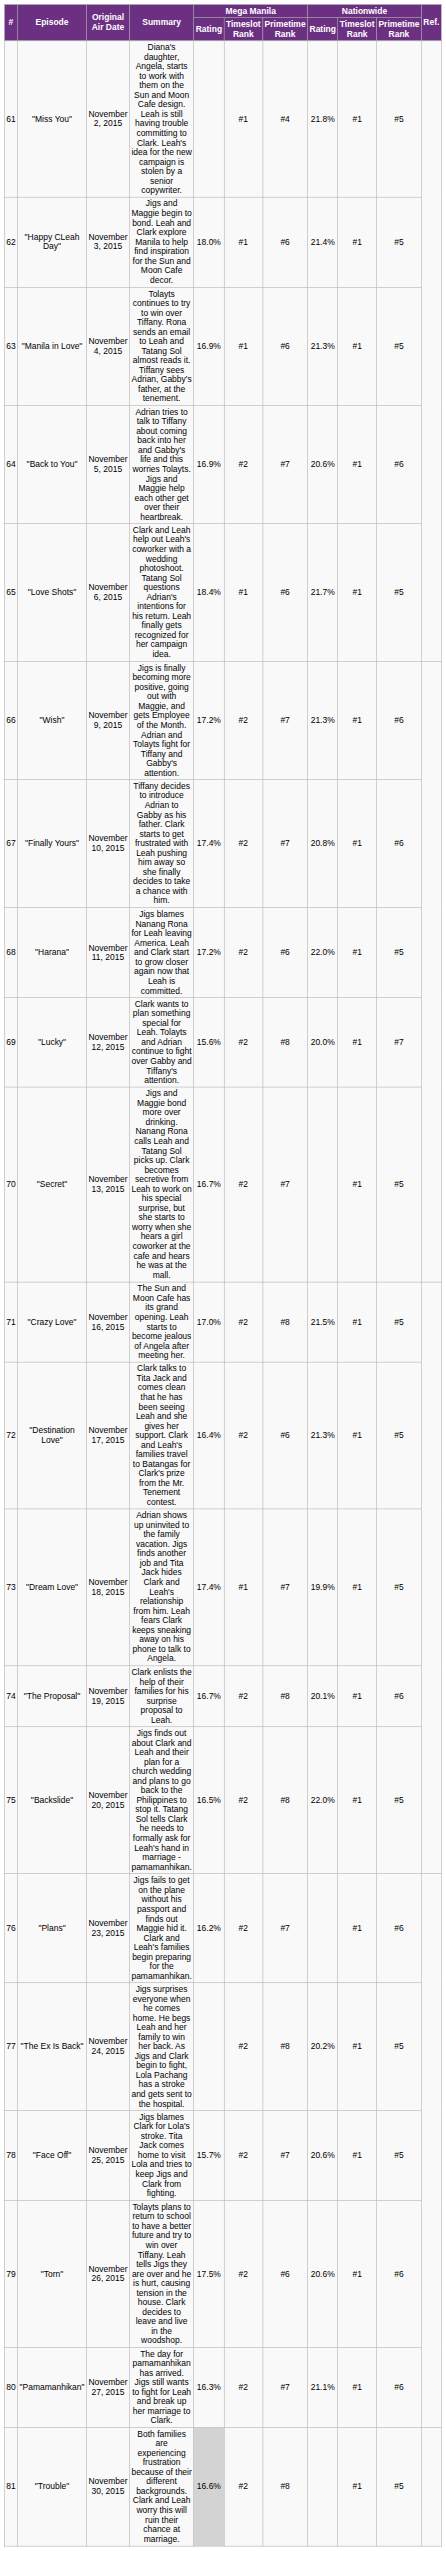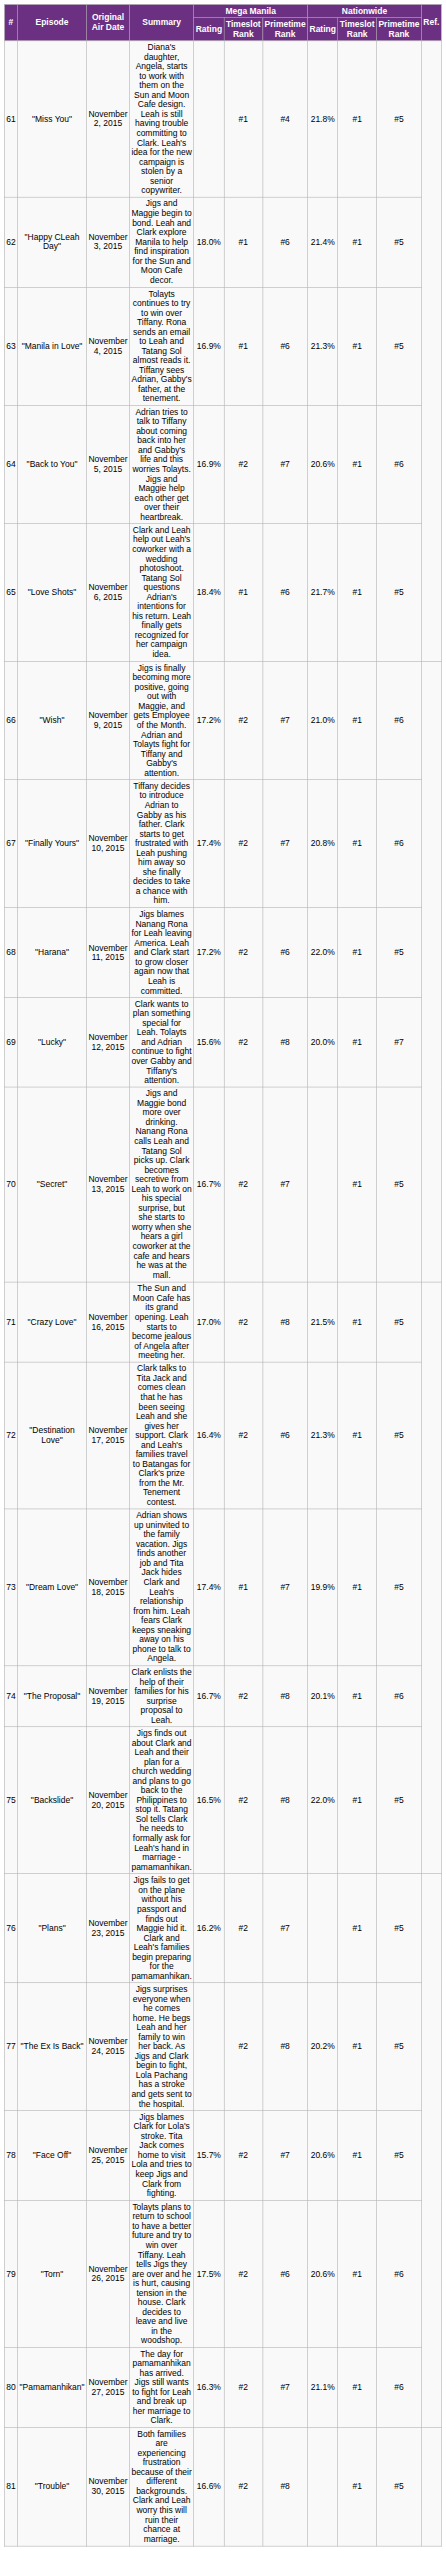(323, 720) 21.3% -> (323, 720) 21.0%
(399, 1928) #6 -> (399, 1928) #5
(209, 2486) lightgrey background -> (209, 2486) no background
